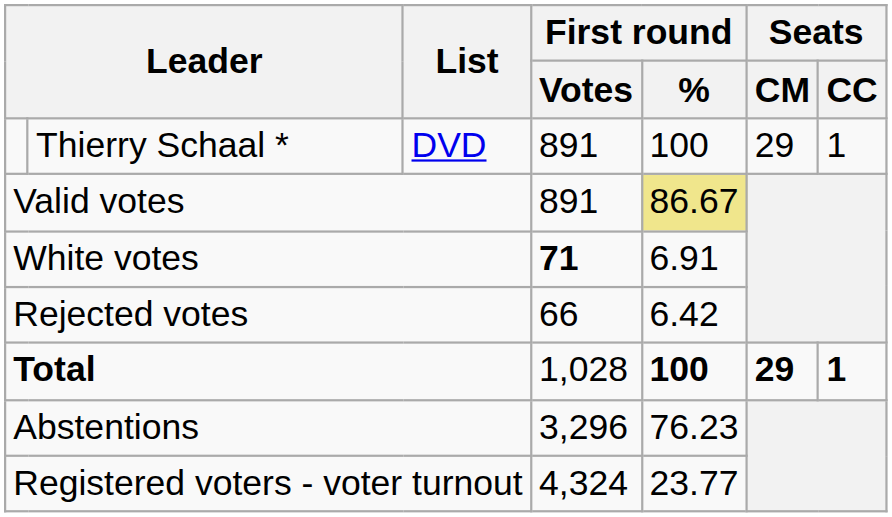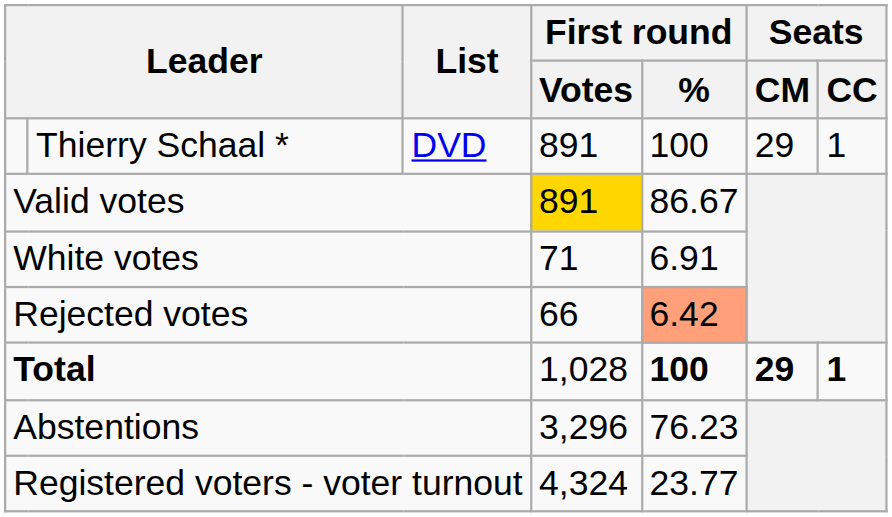(569, 201) no background -> (569, 201) gold background
(694, 201) khaki background -> (694, 201) no background
(559, 257) bold -> (559, 257) normal
(684, 314) no background -> (684, 314) lightsalmon background
